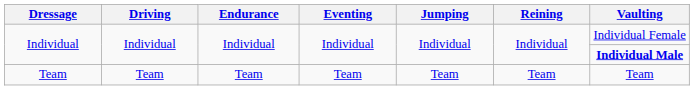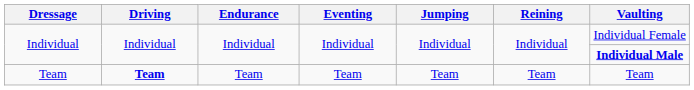(150, 74) normal -> (150, 74) bold
